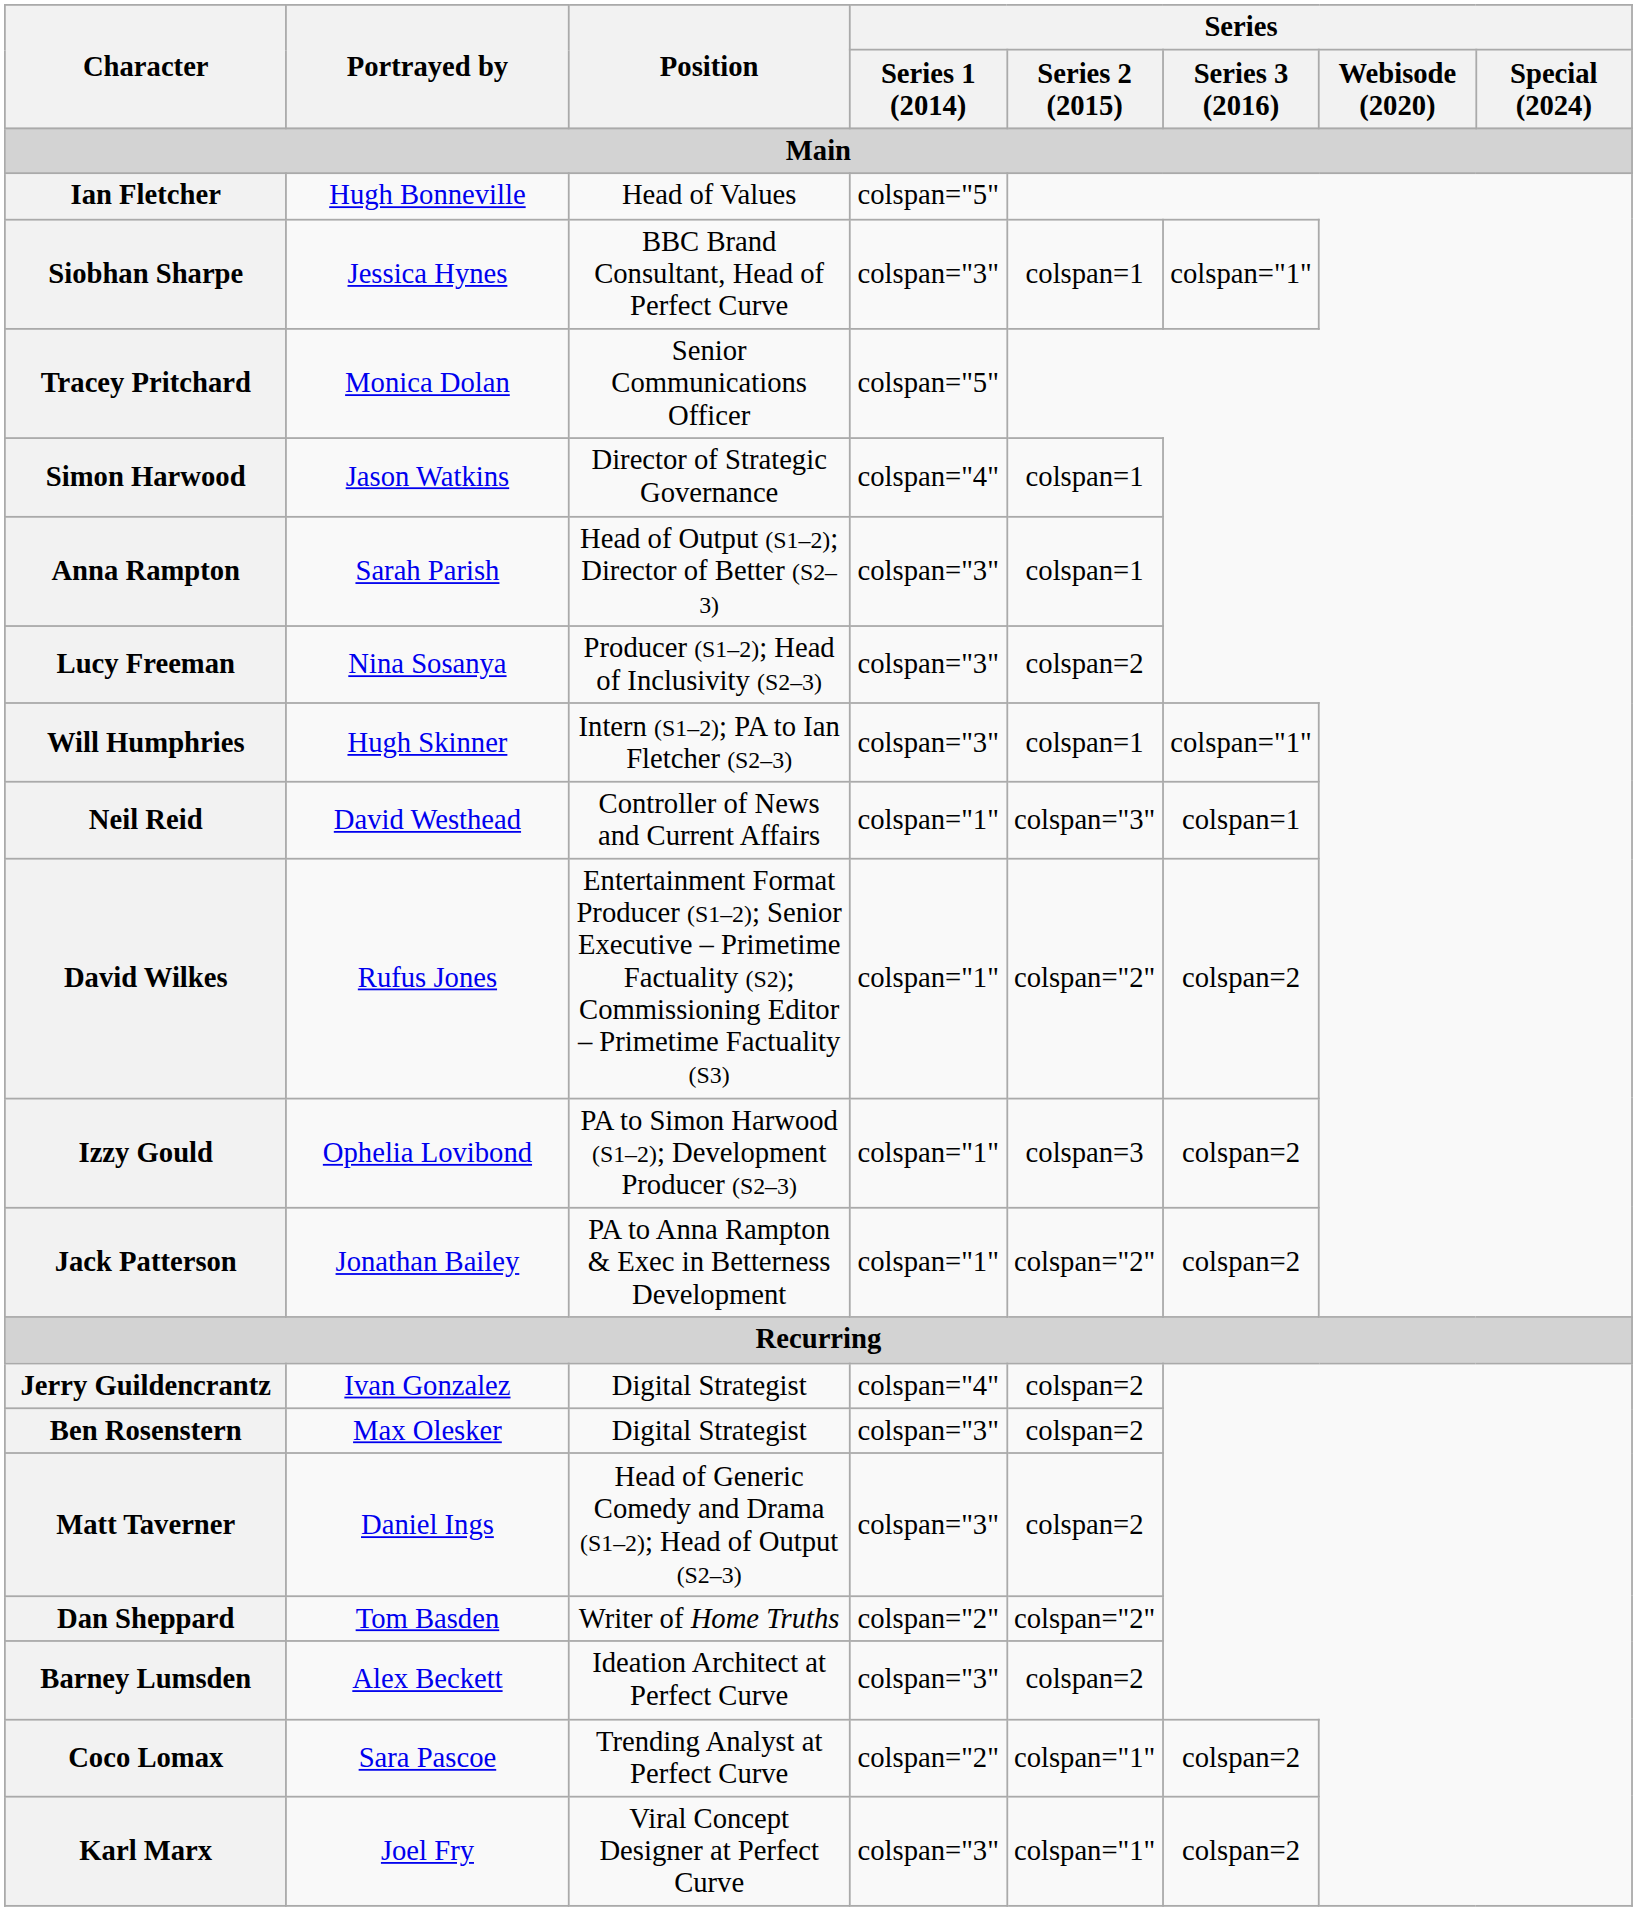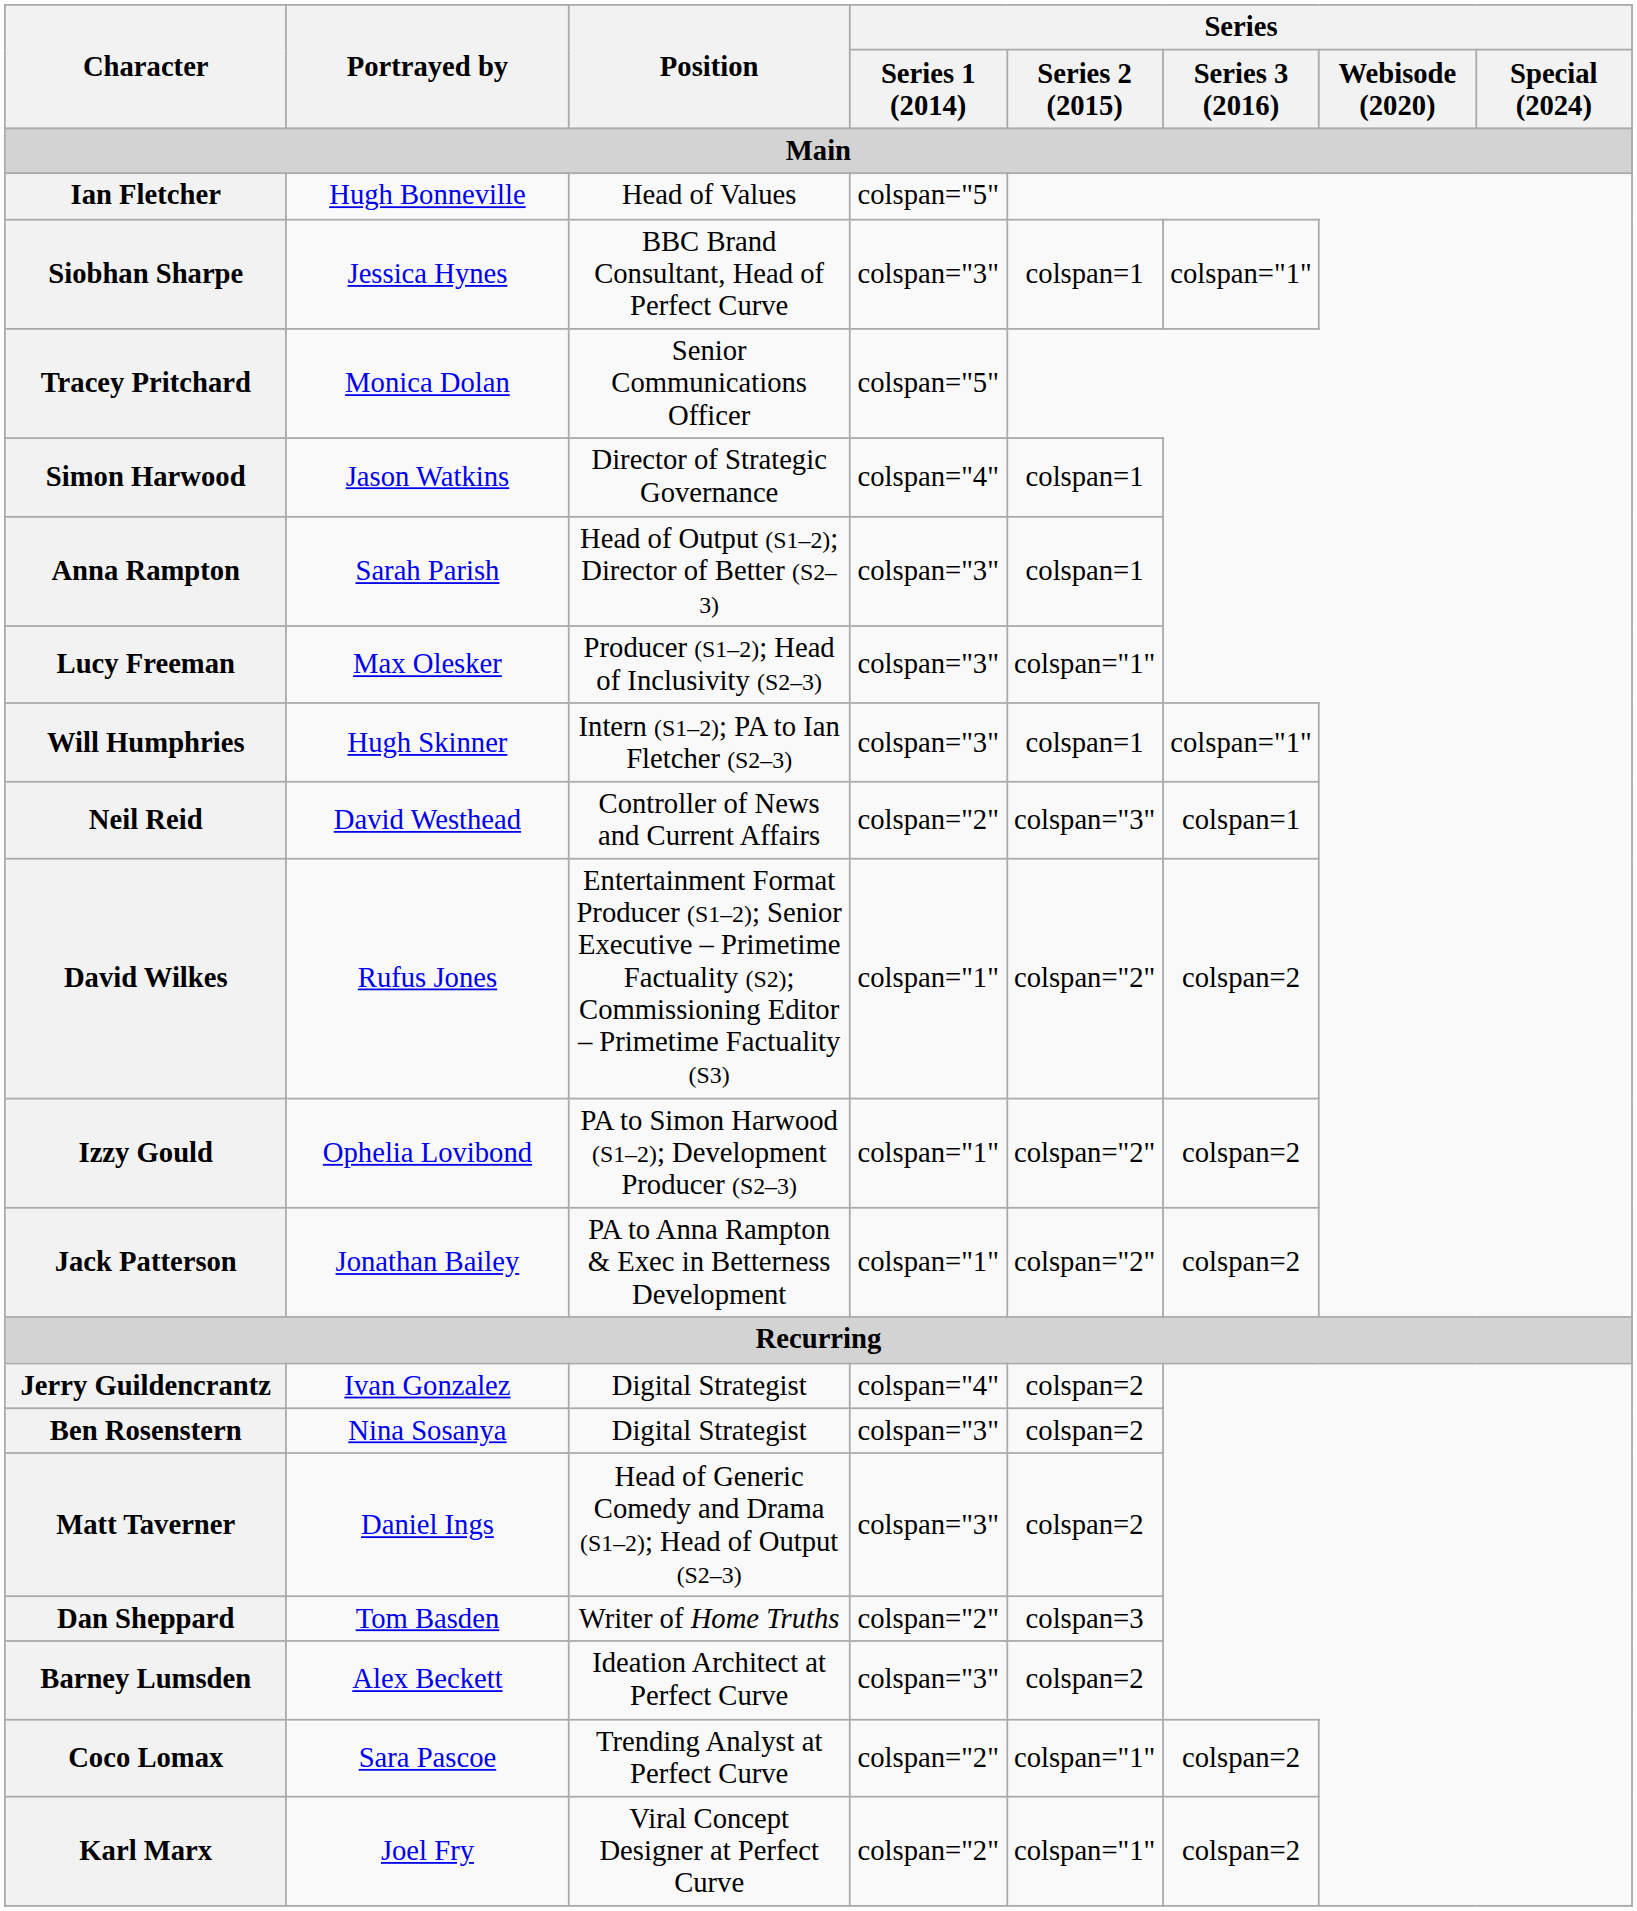(427, 664) Nina Sosanya -> (427, 664) Max Olesker
(1085, 664) colspan=2 -> (1085, 664) colspan="1"
(928, 819) colspan="1" -> (928, 819) colspan="2"
(1085, 1152) colspan=3 -> (1085, 1152) colspan="2"
(427, 1430) Max Olesker -> (427, 1430) Nina Sosanya
(1085, 1618) colspan="2" -> (1085, 1618) colspan=3
(928, 1850) colspan="3" -> (928, 1850) colspan="2"
